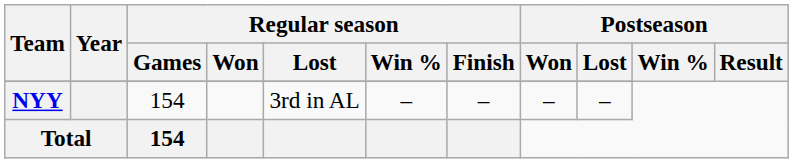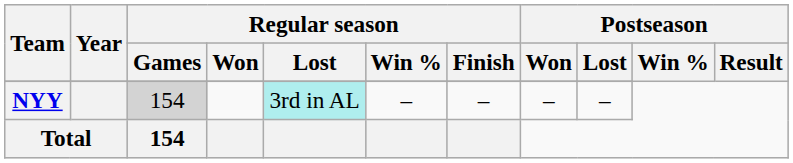(167, 100) no background -> (167, 100) lightgrey background
(315, 100) no background -> (315, 100) paleturquoise background
